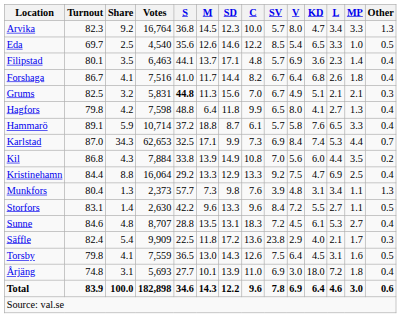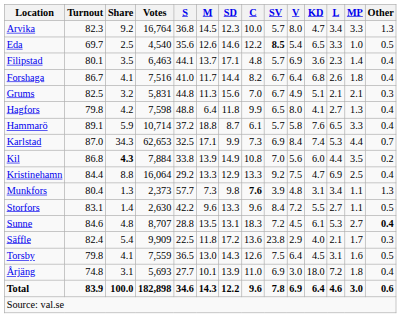(278, 45) normal -> (278, 45) bold
(185, 93) bold -> (185, 93) normal
(127, 158) normal -> (127, 158) bold
(255, 191) normal -> (255, 191) bold
(387, 223) normal -> (387, 223) bold
